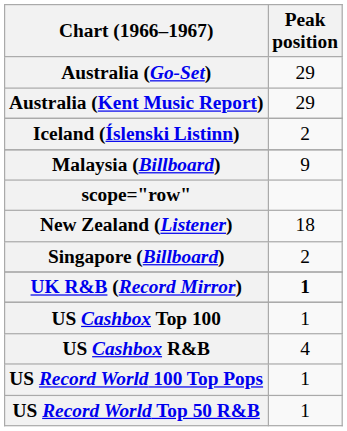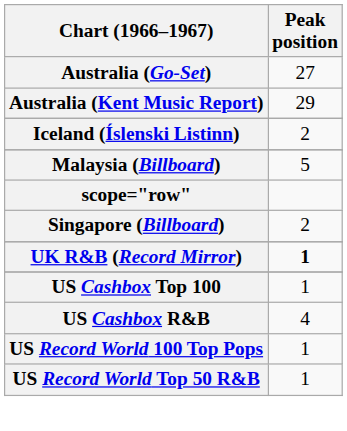(305, 72) 29 -> (305, 72) 27
(305, 164) 9 -> (305, 164) 5
- row: (136, 225)
